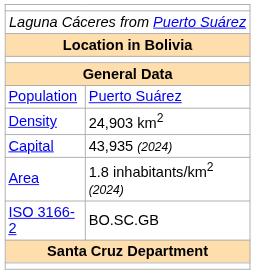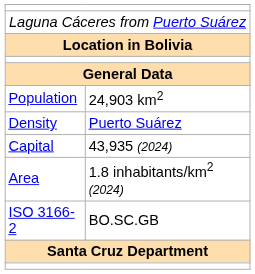(135, 96) Puerto Suárez -> (126, 98) 24,903 km2
(126, 121) 24,903 km2 -> (135, 123) Puerto Suárez
